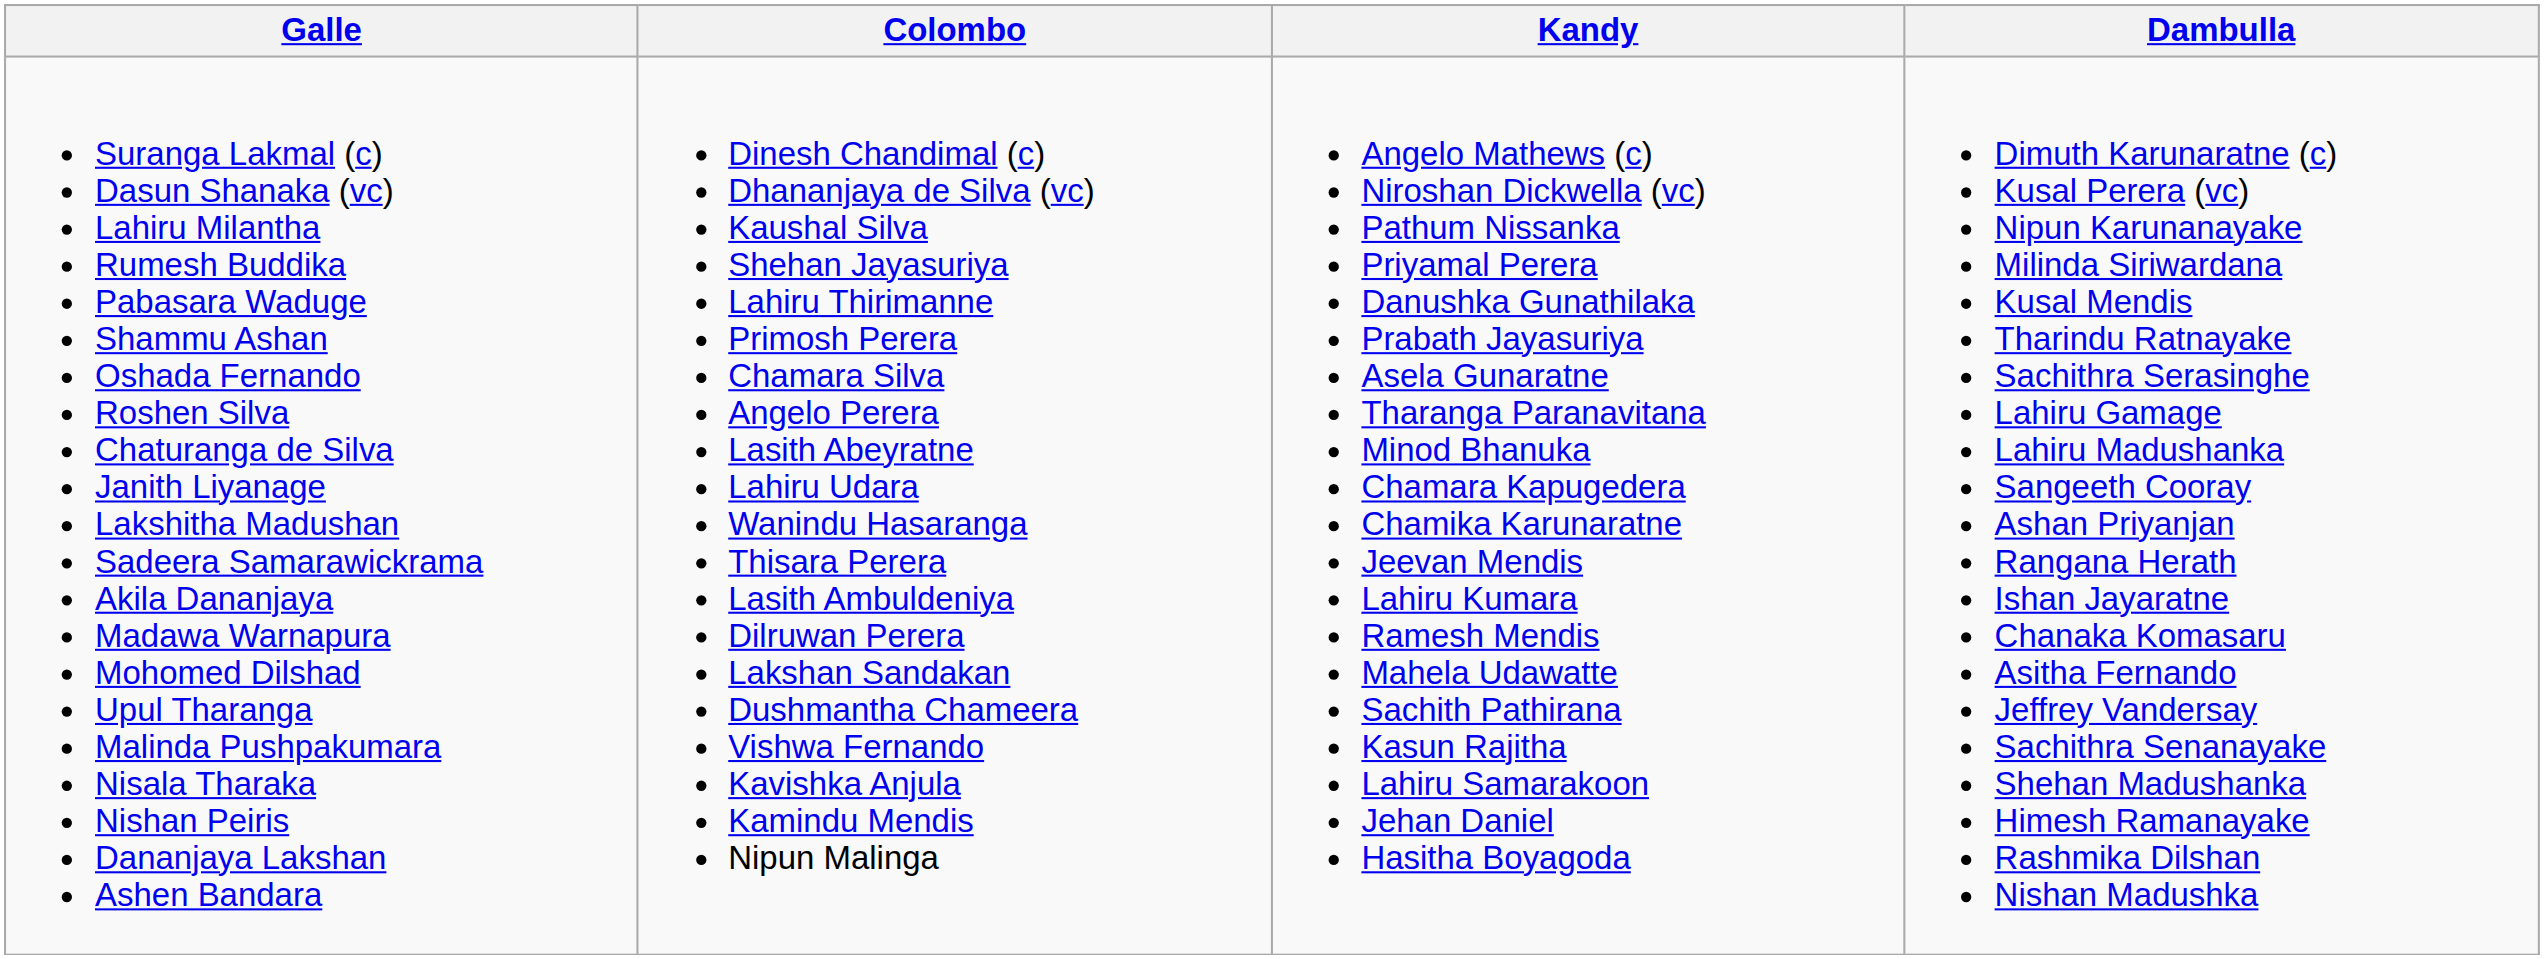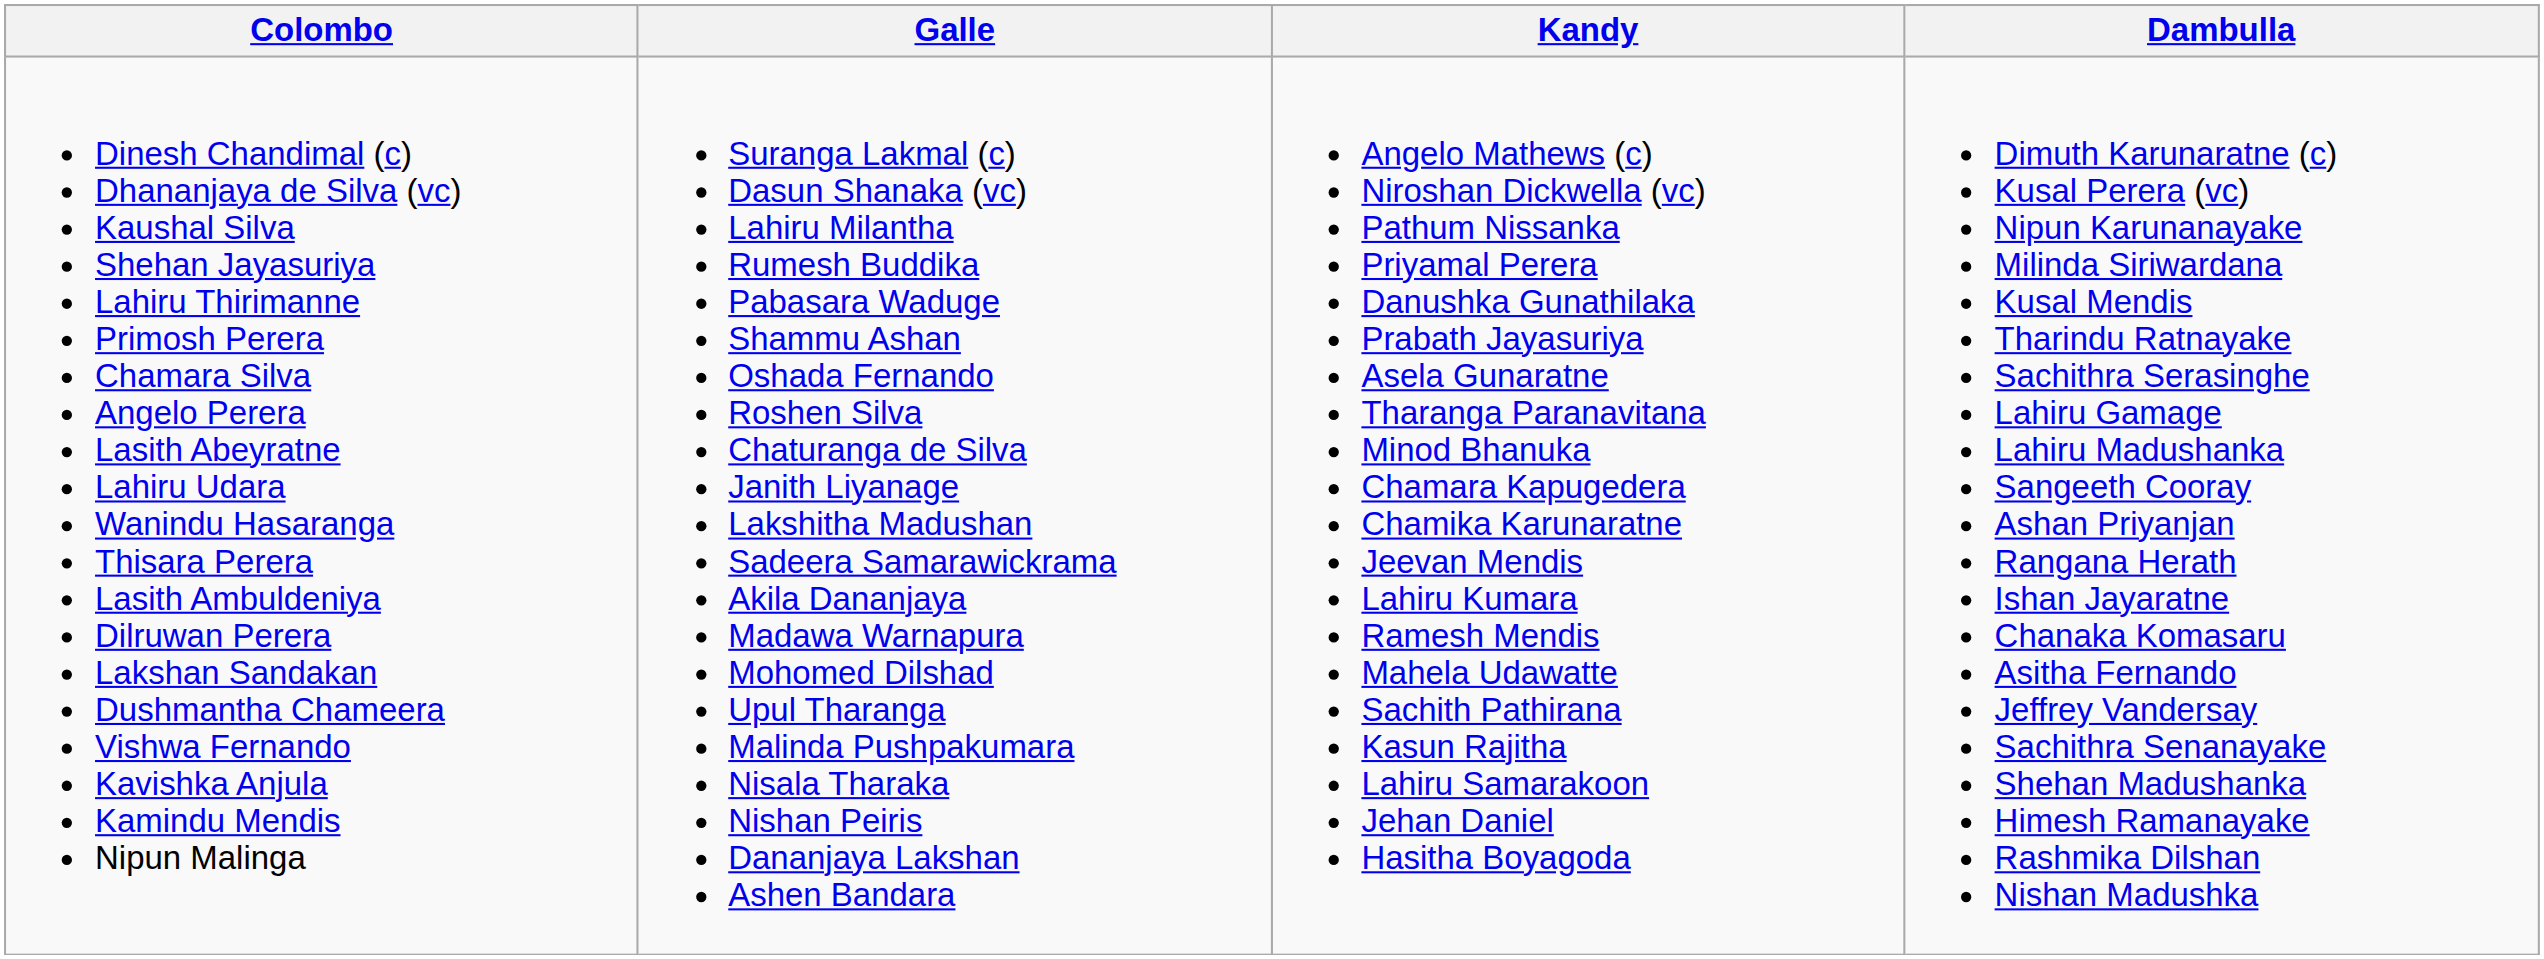columns swapped: (955, 30) <-> (322, 30)
